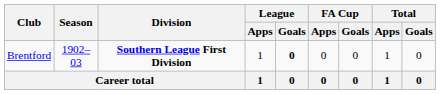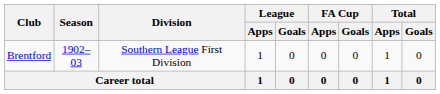(171, 55) bold -> (172, 55) normal
(292, 55) bold -> (292, 55) normal
